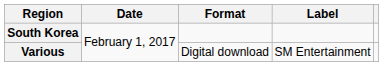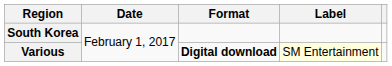(225, 52) normal -> (229, 52) bold
(323, 52) no background -> (330, 52) lightyellow background
